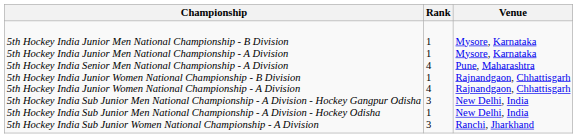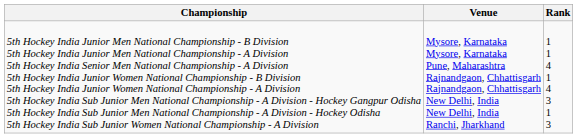columns swapped: (438, 12) <-> (513, 12)
